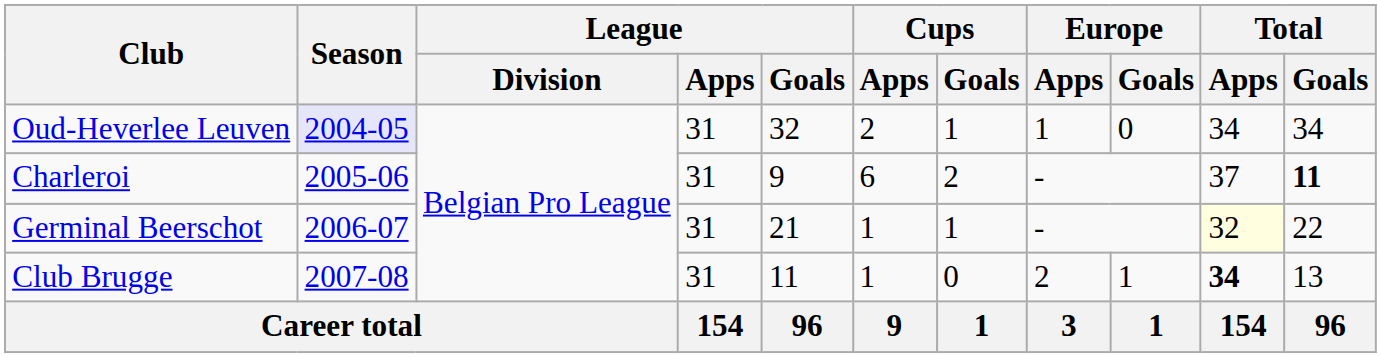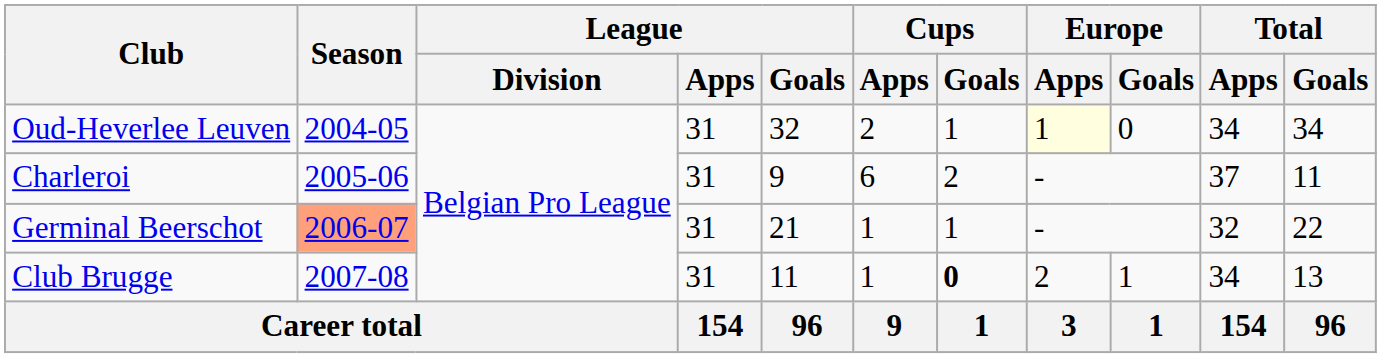(357, 128) lavender background -> (357, 128) no background
(1042, 128) no background -> (1042, 128) lightyellow background
(1307, 177) bold -> (1307, 177) normal
(357, 227) no background -> (357, 227) lightsalmon background
(1224, 227) lightyellow background -> (1224, 227) no background
(951, 276) normal -> (951, 276) bold
(1224, 276) bold -> (1224, 276) normal
